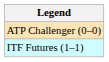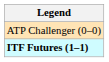(45, 47) normal -> (48, 47) bold
